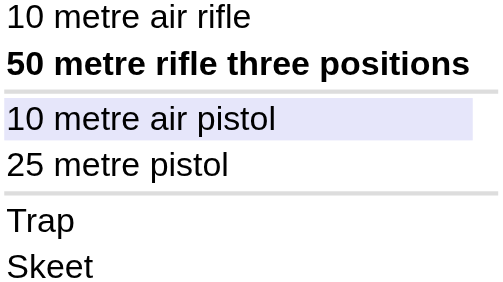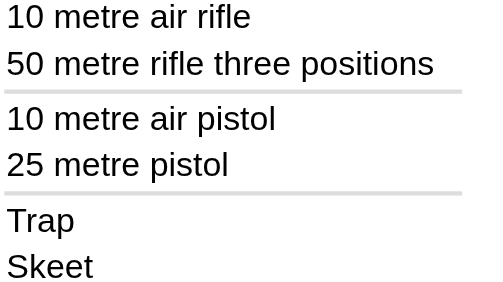(238, 63) bold -> (220, 63) normal
(141, 118) lavender background -> (141, 118) no background
